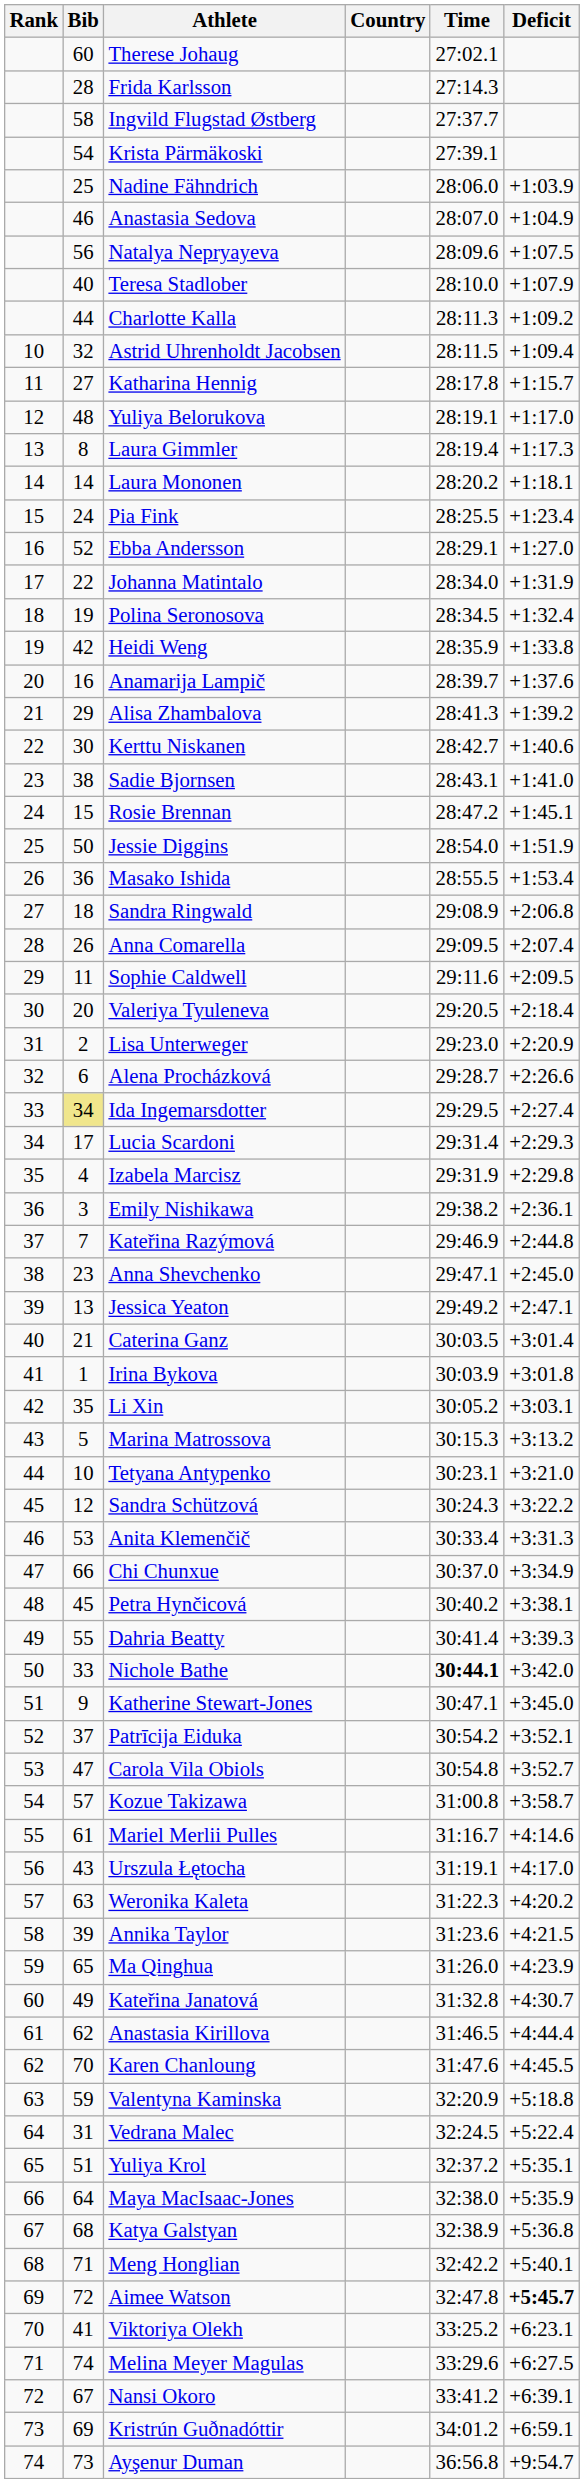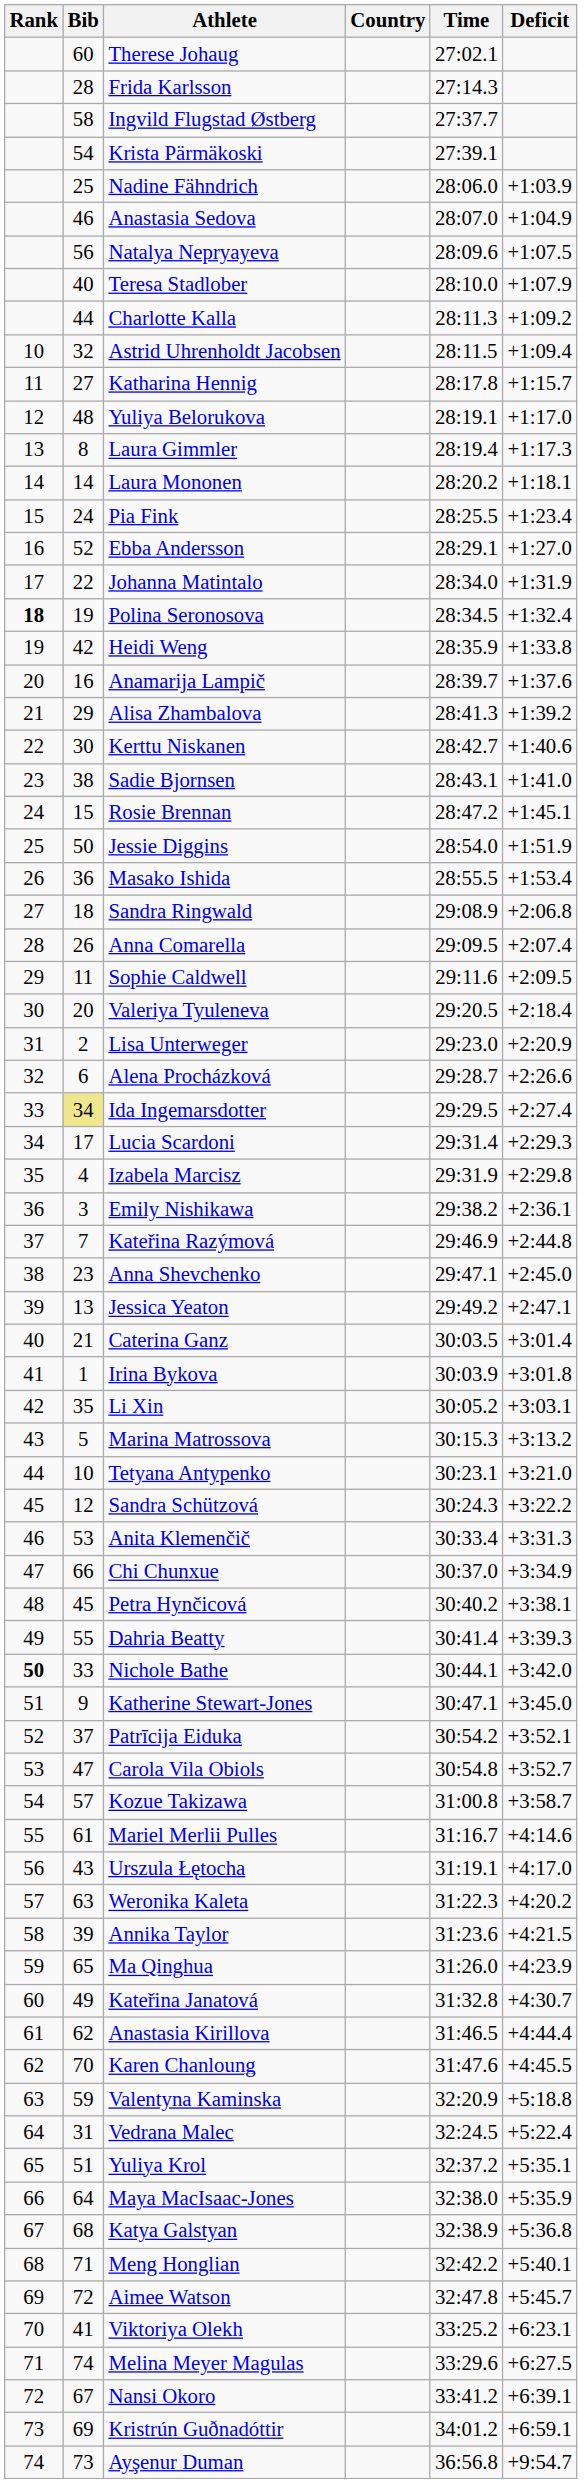(34, 614) normal -> (34, 614) bold
(34, 1670) normal -> (34, 1670) bold
(467, 1670) bold -> (466, 1670) normal
(541, 2297) bold -> (540, 2297) normal
